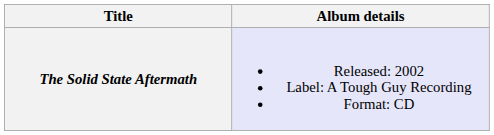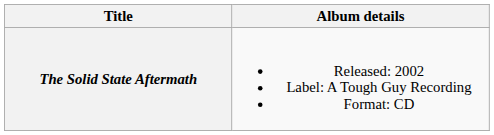(361, 87) lavender background -> (361, 87) no background
